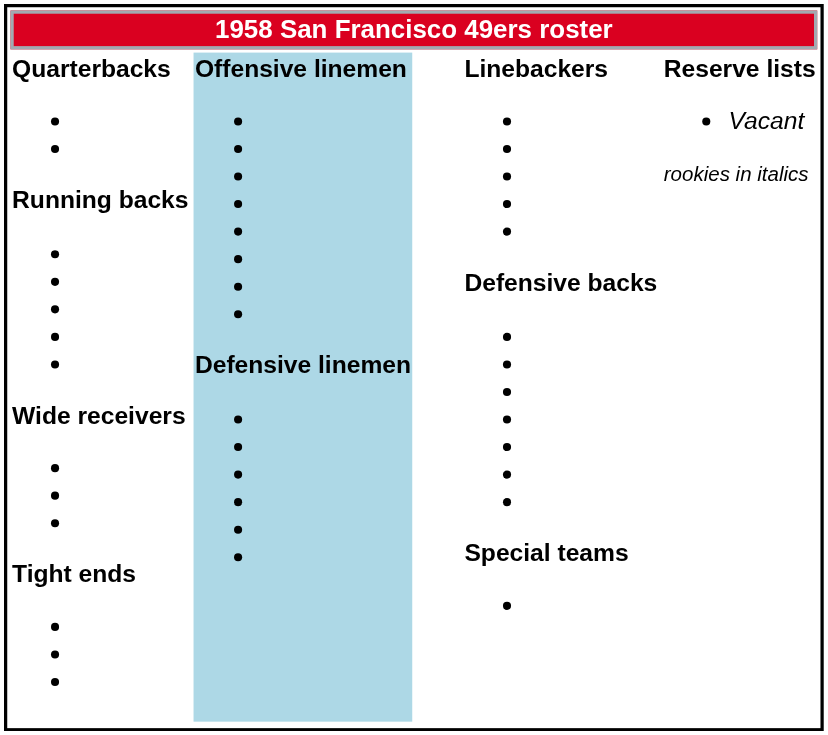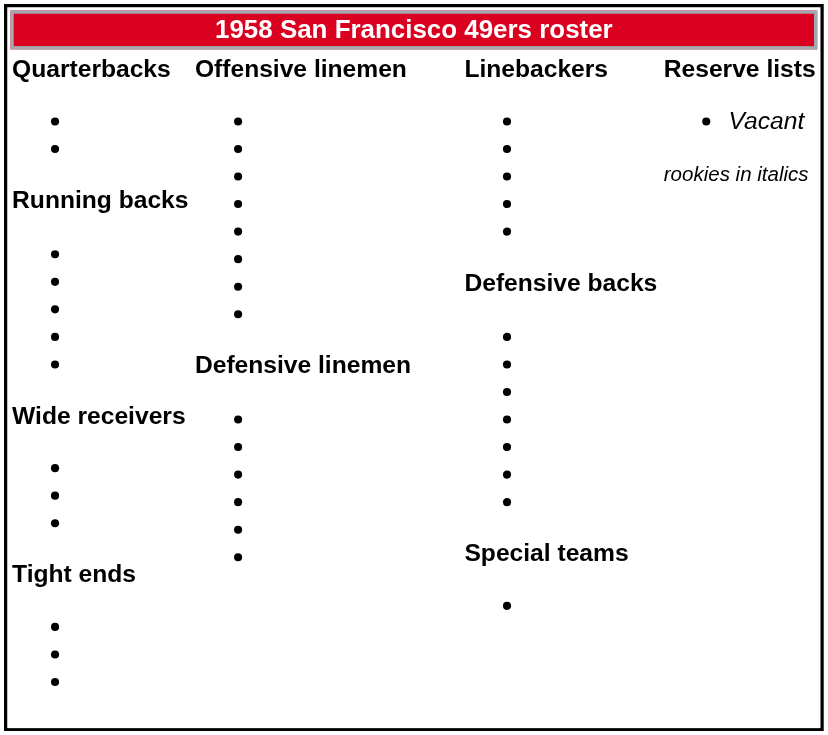(303, 311) lightblue background -> (303, 311) no background
